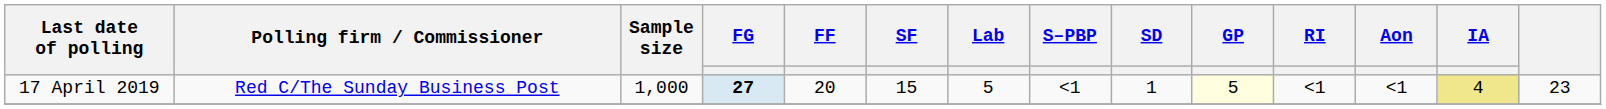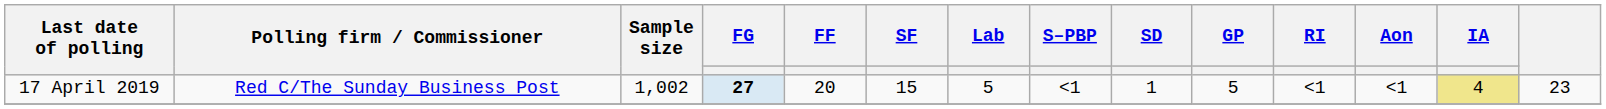(661, 90) 1,000 -> (661, 90) 1,002
(1233, 90) lightyellow background -> (1233, 90) no background
